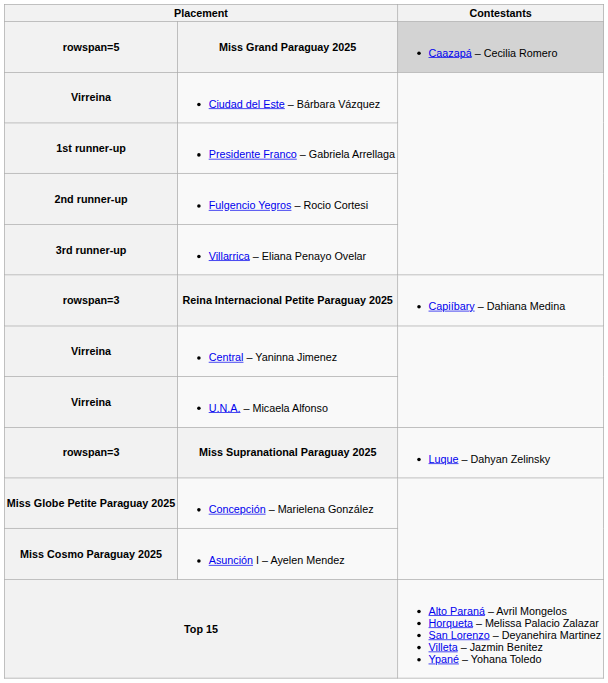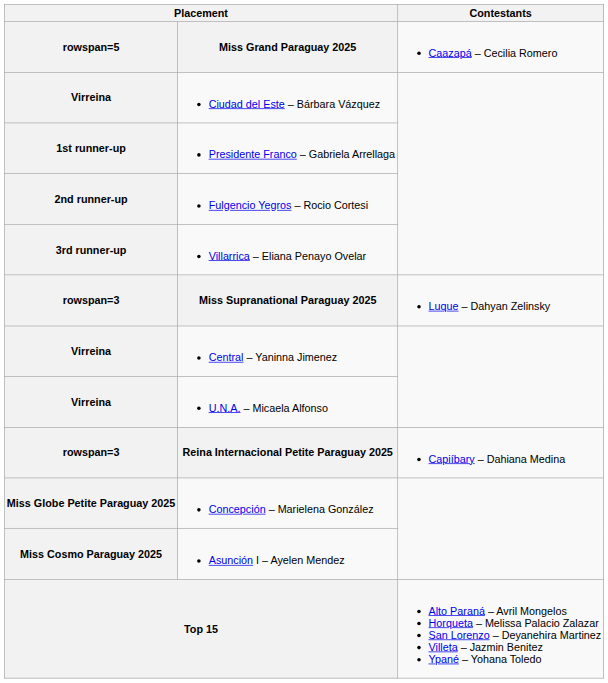(501, 53) lightgrey background -> (501, 53) no background
rows swapped: (288, 453) <-> (288, 301)
